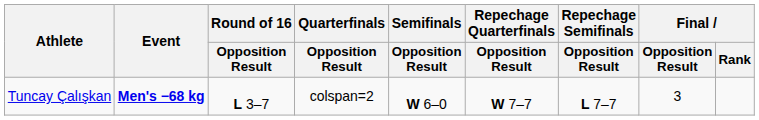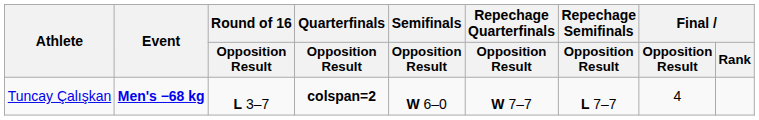(342, 97) normal -> (342, 97) bold
(677, 97) 3 -> (677, 97) 4
